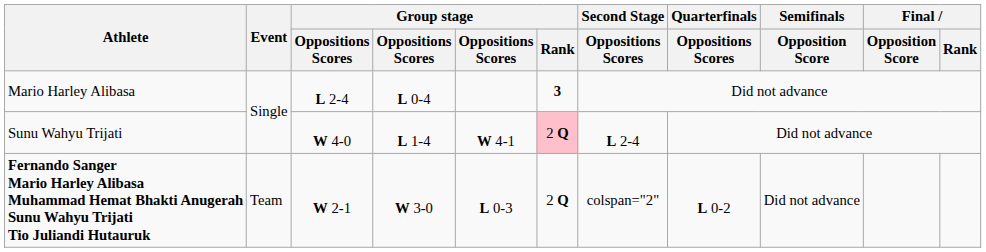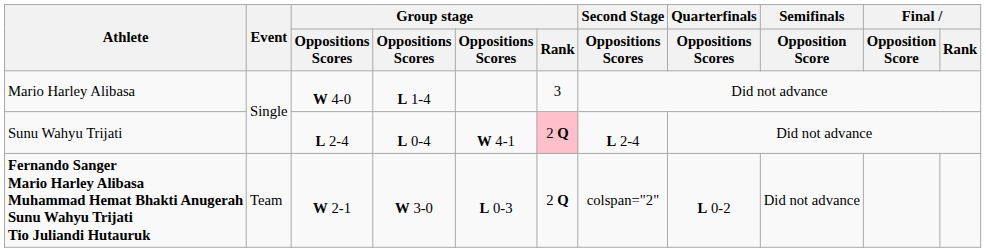(332, 100) L 2-4 -> (332, 100) W 4-0
(414, 100) L 0-4 -> (414, 100) L 1-4
(558, 91) bold -> (558, 91) normal
(332, 141) W 4-0 -> (332, 141) L 2-4
(414, 141) L 1-4 -> (414, 141) L 0-4
